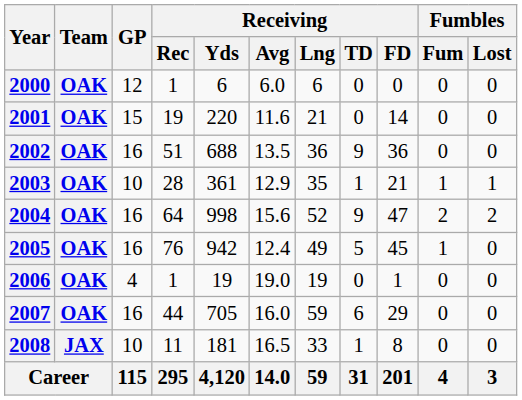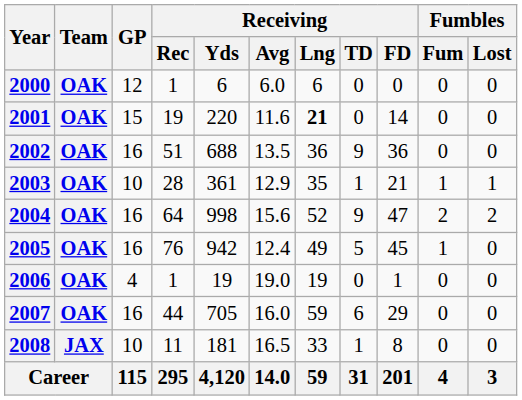(317, 118) normal -> (317, 118) bold
